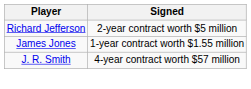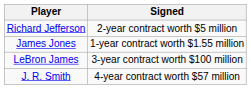+ row: (46, 60)
